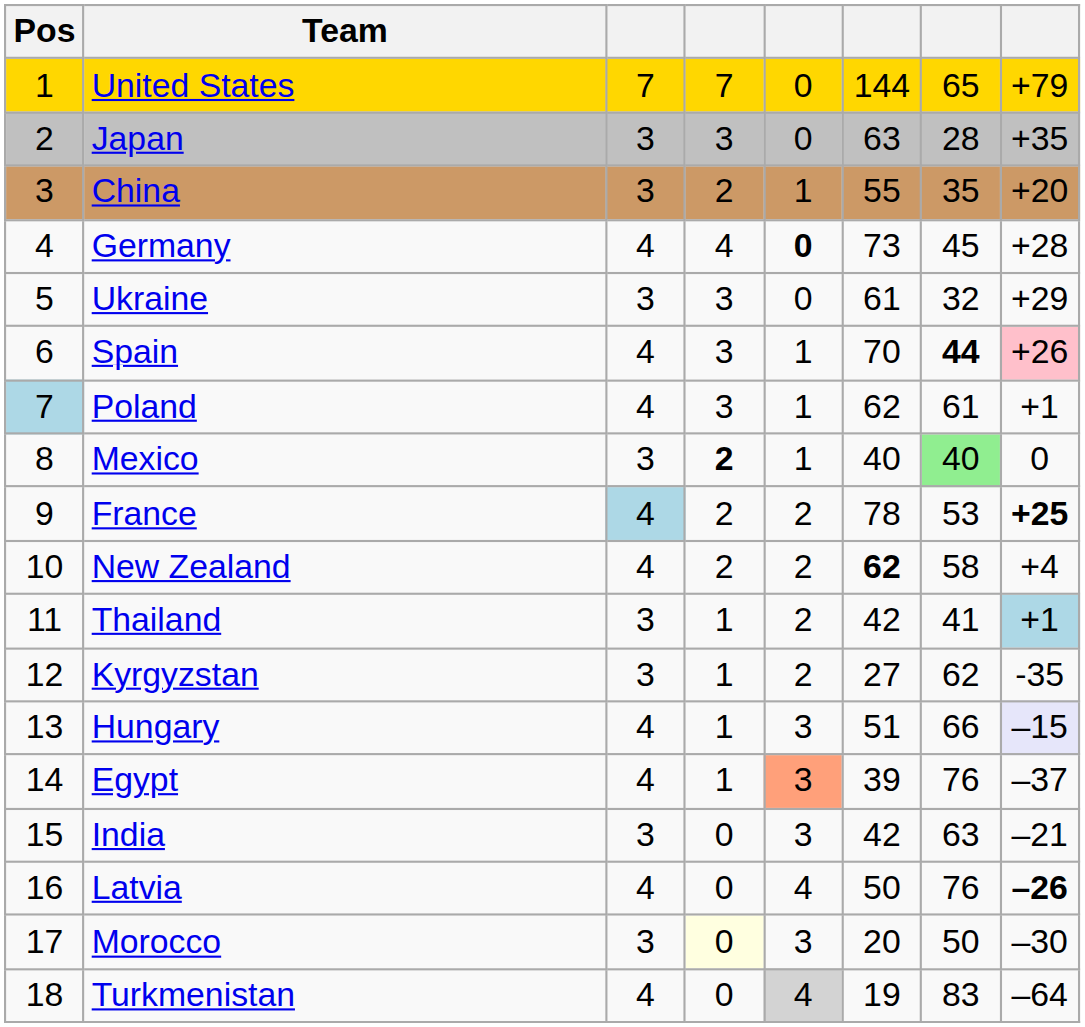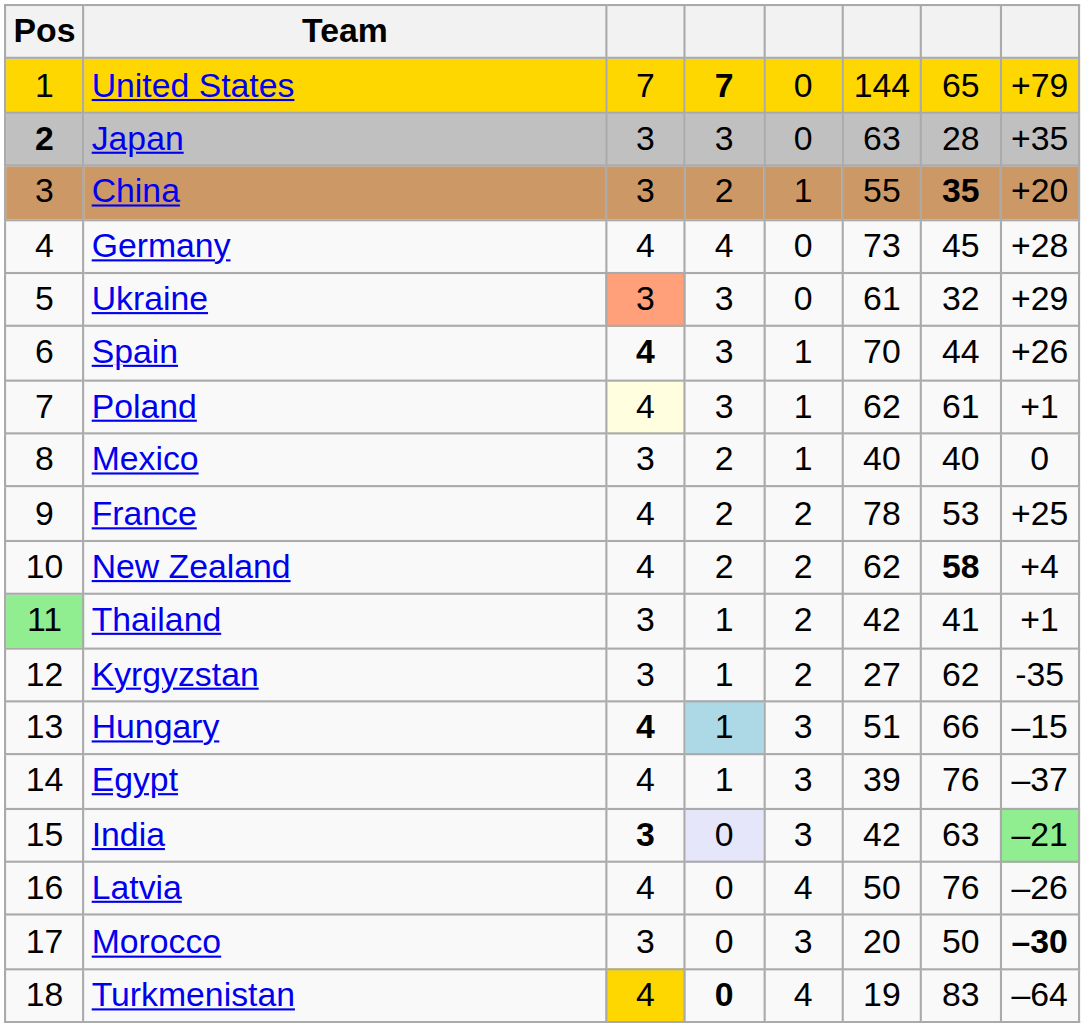(724, 84) normal -> (724, 84) bold
(44, 138) normal -> (44, 138) bold
(961, 191) normal -> (961, 191) bold
(803, 245) bold -> (803, 245) normal
(645, 298) no background -> (645, 298) lightsalmon background
(645, 352) normal -> (645, 352) bold
(961, 352) bold -> (961, 352) normal
(1040, 352) pink background -> (1040, 352) no background
(44, 406) lightblue background -> (44, 406) no background
(645, 406) no background -> (645, 406) lightyellow background
(724, 459) bold -> (724, 459) normal
(961, 459) lightgreen background -> (961, 459) no background
(645, 513) lightblue background -> (645, 513) no background
(1040, 513) bold -> (1040, 513) normal
(882, 566) bold -> (882, 566) normal
(961, 566) normal -> (961, 566) bold
(44, 620) no background -> (44, 620) lightgreen background
(1040, 620) lightblue background -> (1040, 620) no background
(645, 727) normal -> (645, 727) bold
(724, 727) no background -> (724, 727) lightblue background
(1040, 727) lavender background -> (1040, 727) no background
(803, 780) lightsalmon background -> (803, 780) no background
(645, 834) normal -> (645, 834) bold
(724, 834) no background -> (724, 834) lavender background
(1040, 834) no background -> (1040, 834) lightgreen background
(1040, 887) bold -> (1040, 887) normal
(724, 941) lightyellow background -> (724, 941) no background
(1040, 941) normal -> (1040, 941) bold
(645, 995) no background -> (645, 995) gold background
(724, 995) normal -> (724, 995) bold
(803, 995) lightgrey background -> (803, 995) no background
